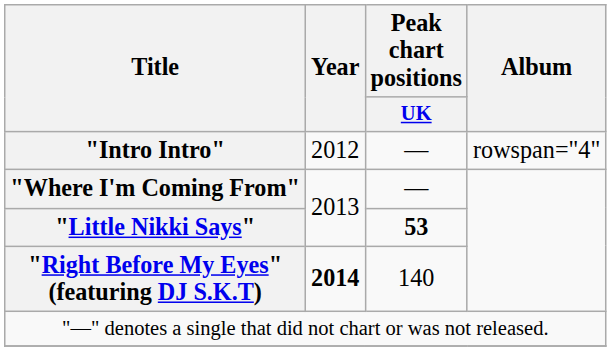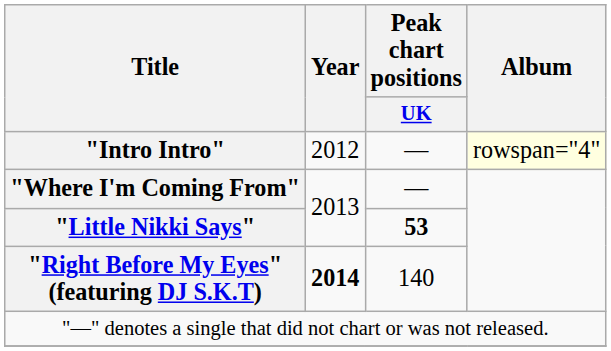(537, 150) no background -> (537, 150) lightyellow background
